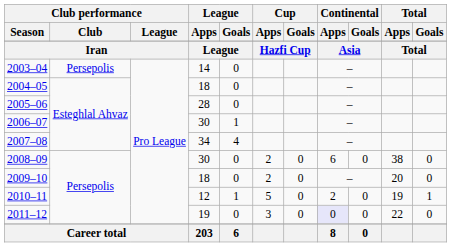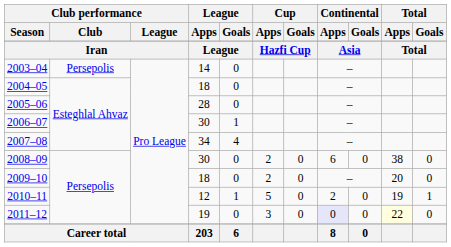(397, 214) no background -> (397, 214) lightyellow background
